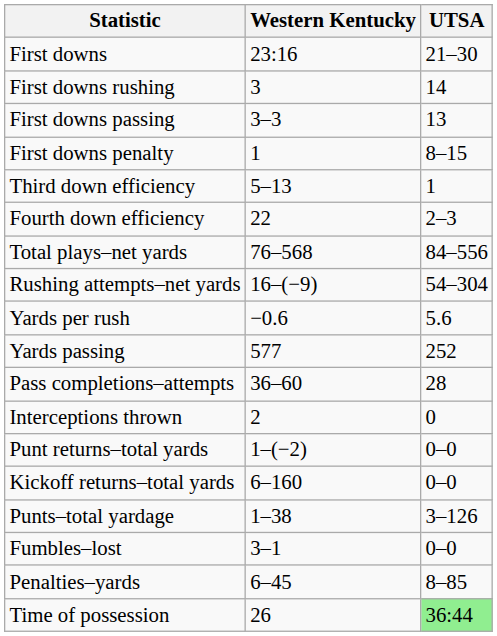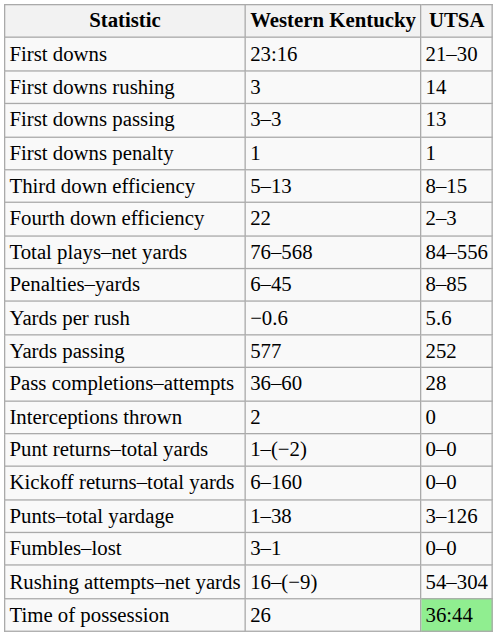(446, 152) 8–15 -> (431, 152) 1
(431, 185) 1 -> (446, 185) 8–15
rows swapped: (125, 284) <-> (75, 581)
